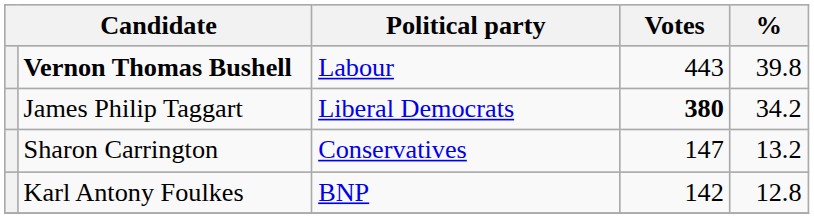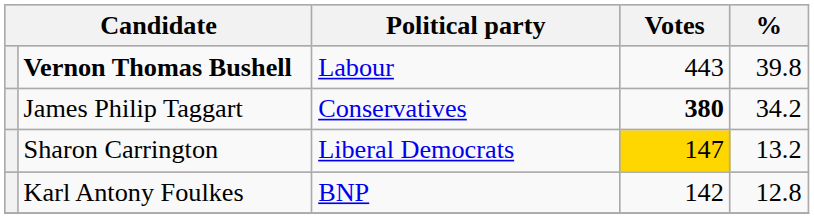(416, 108) Liberal Democrats -> (393, 108) Conservatives
(393, 150) Conservatives -> (416, 150) Liberal Democrats
(704, 150) no background -> (704, 150) gold background
